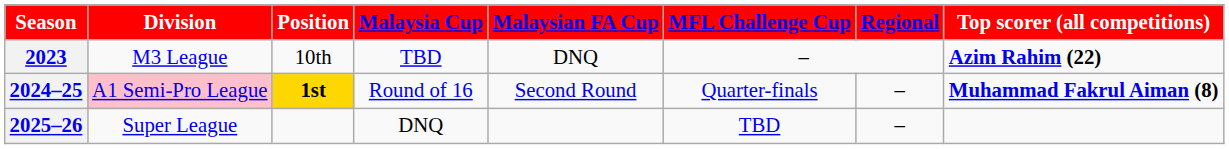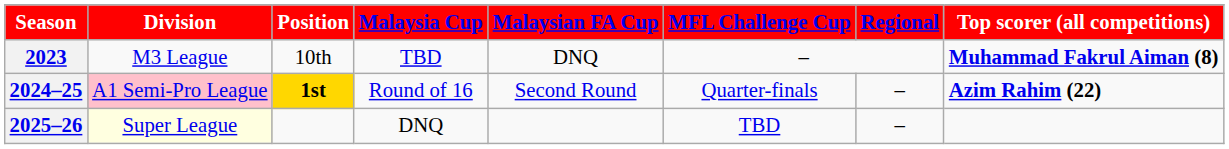(1025, 56) Azim Rahim (22) -> (1084, 56) Muhammad Fakrul Aiman (8)
(1084, 91) Muhammad Fakrul Aiman (8) -> (1025, 91) Azim Rahim (22)
(180, 125) no background -> (180, 125) lightyellow background
